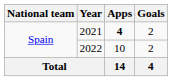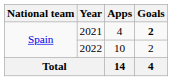(120, 31) bold -> (120, 31) normal
(151, 31) normal -> (151, 31) bold
